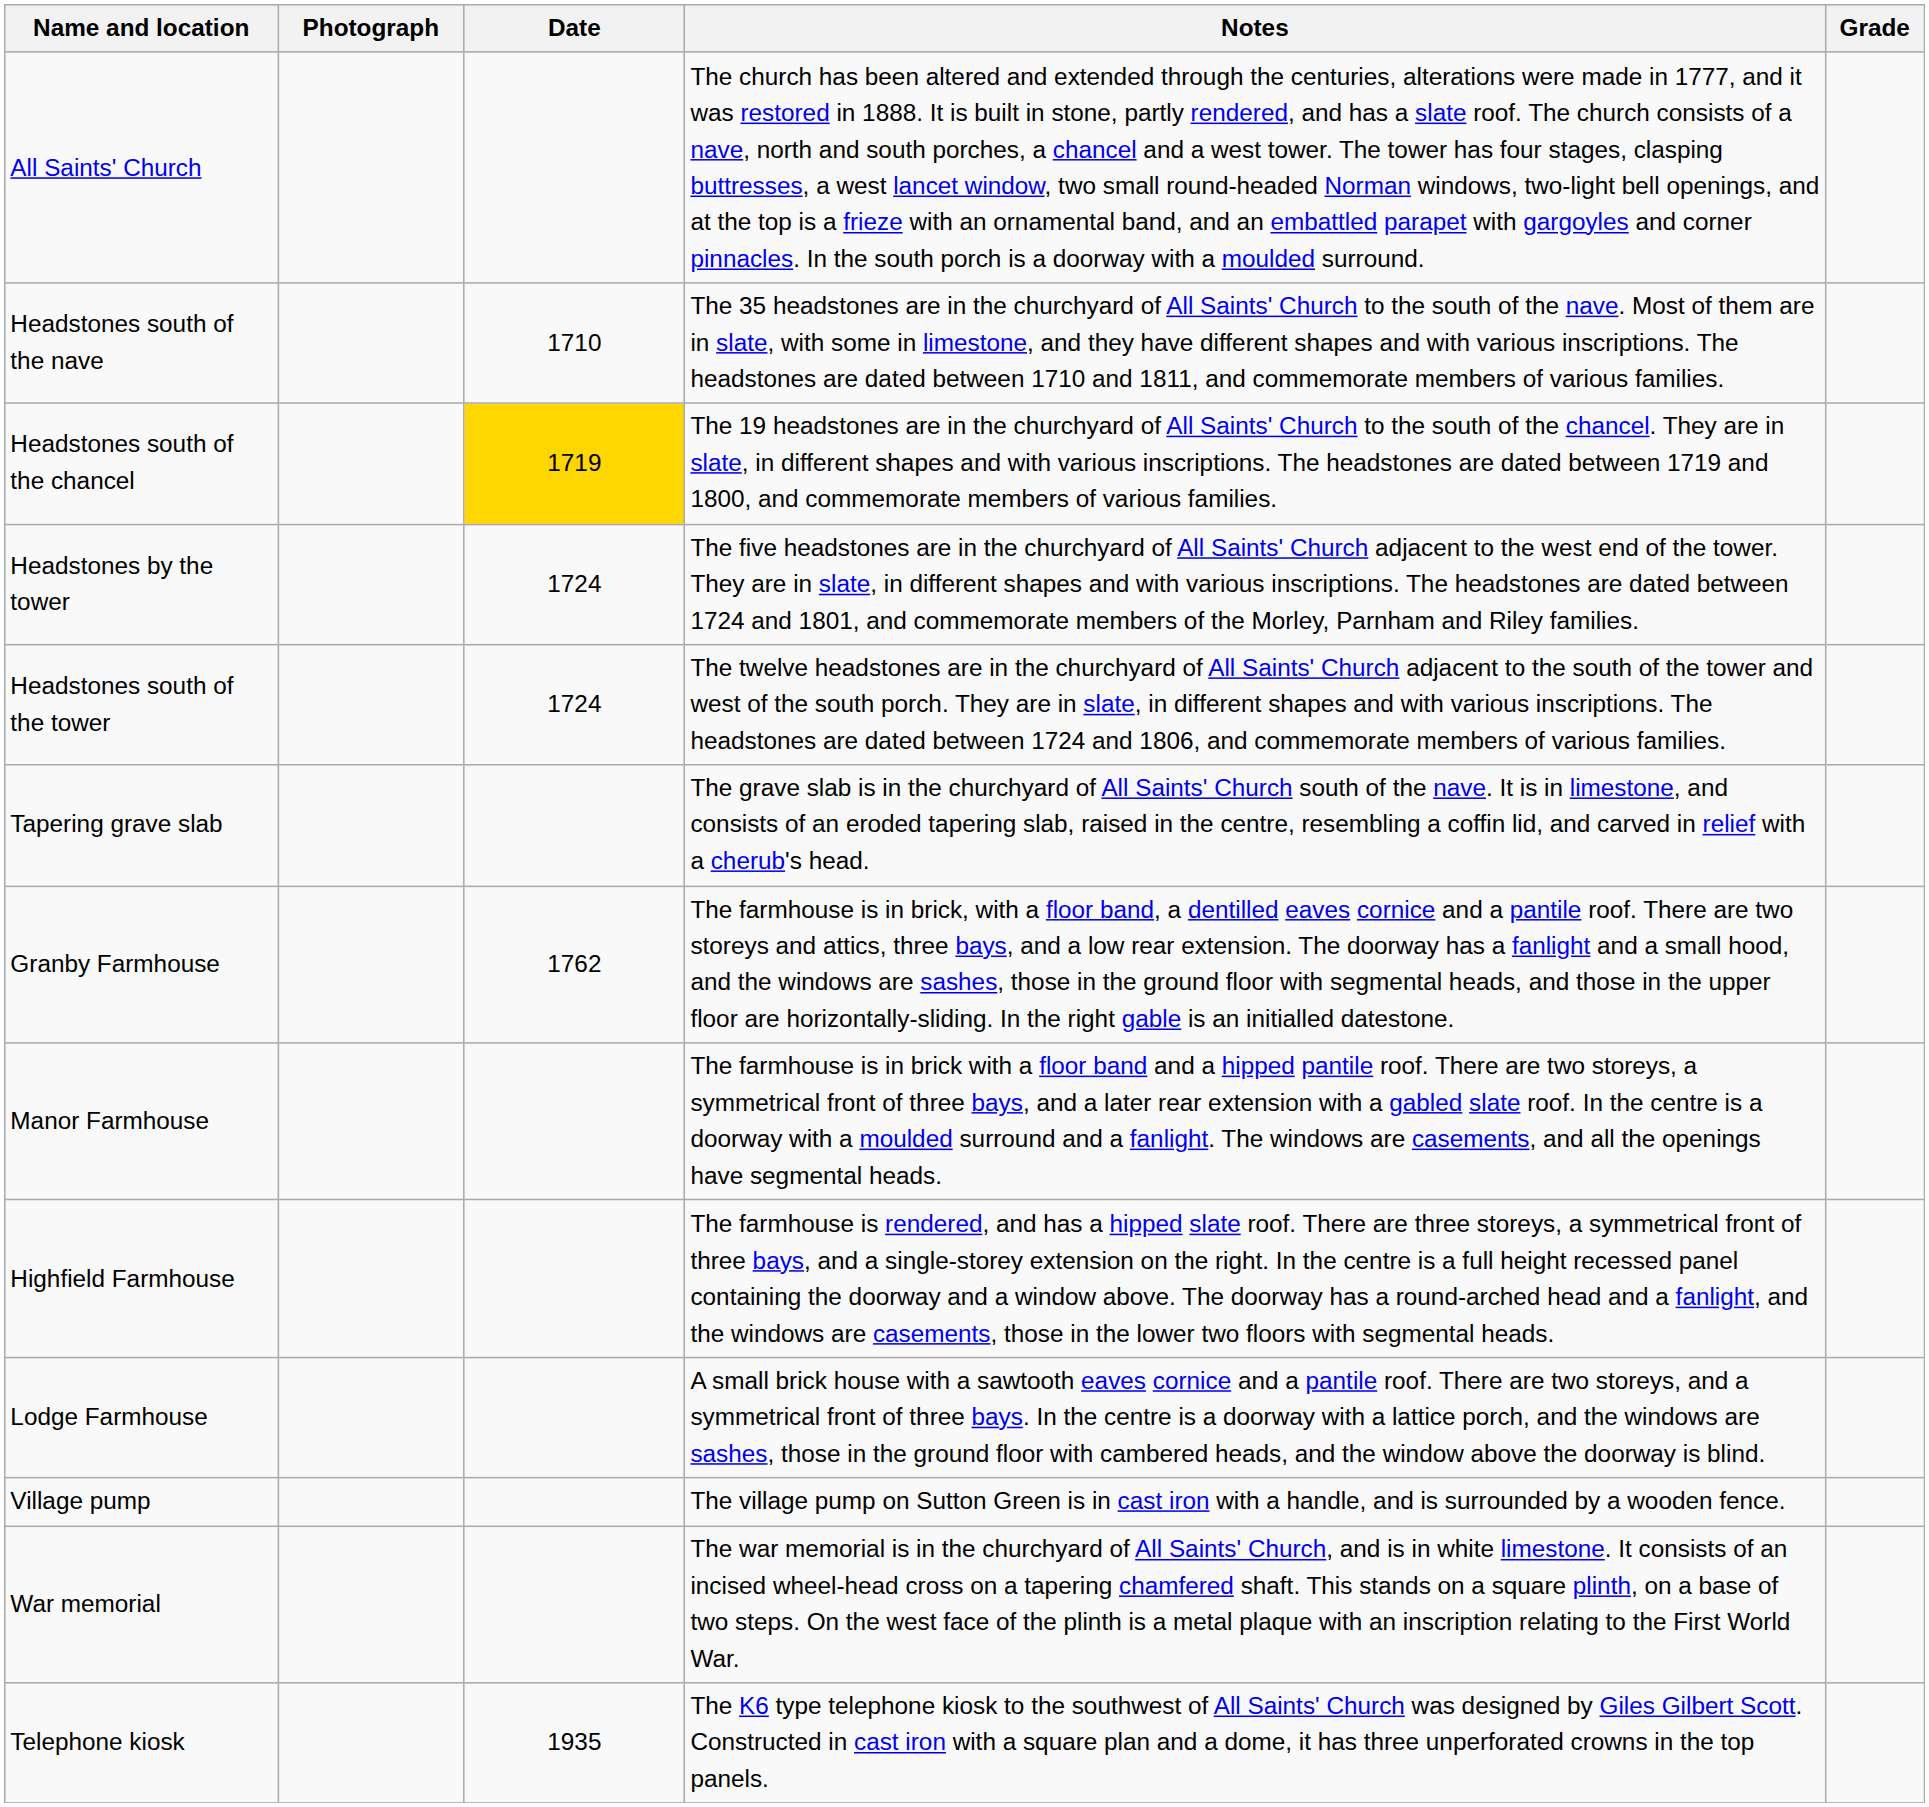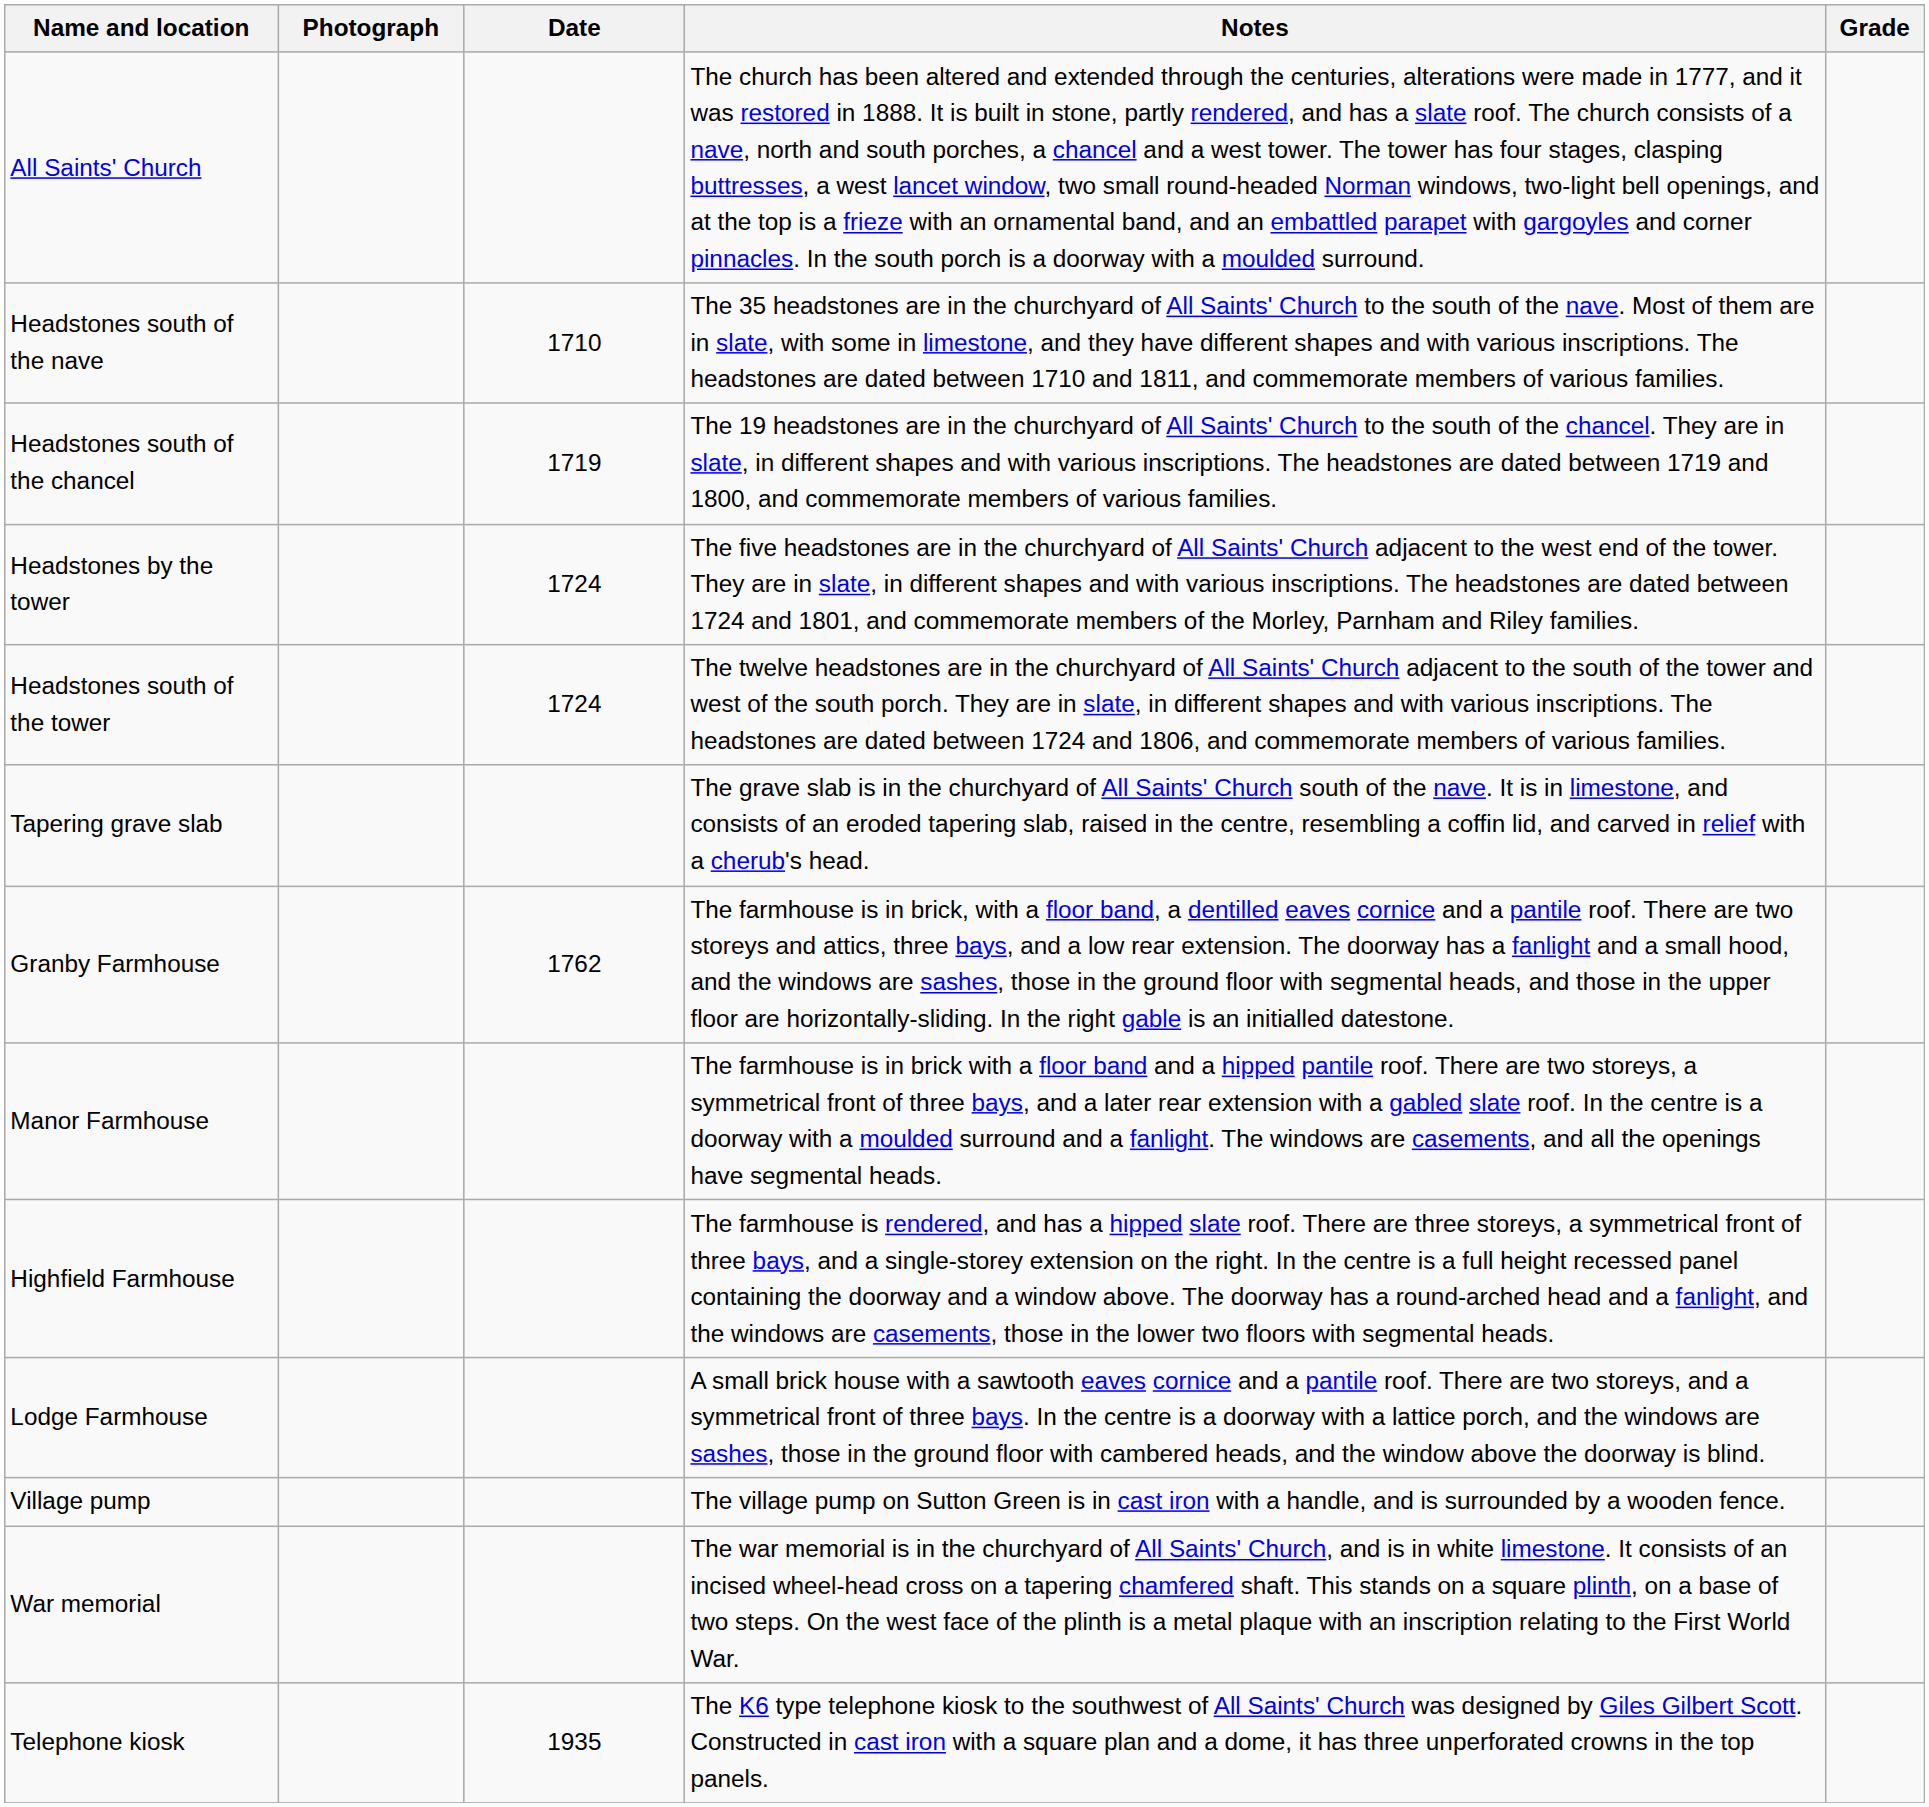(574, 463) gold background -> (574, 463) no background
